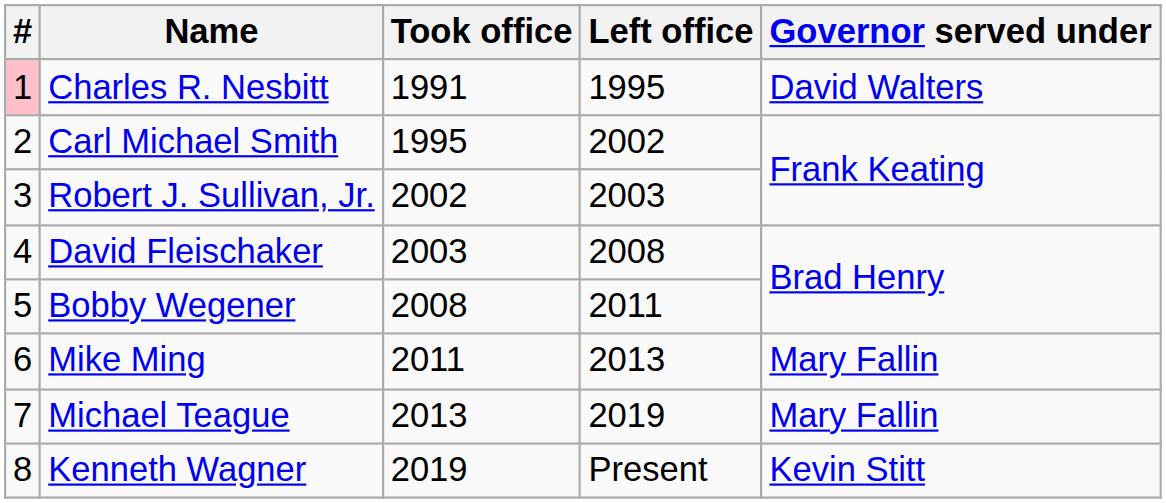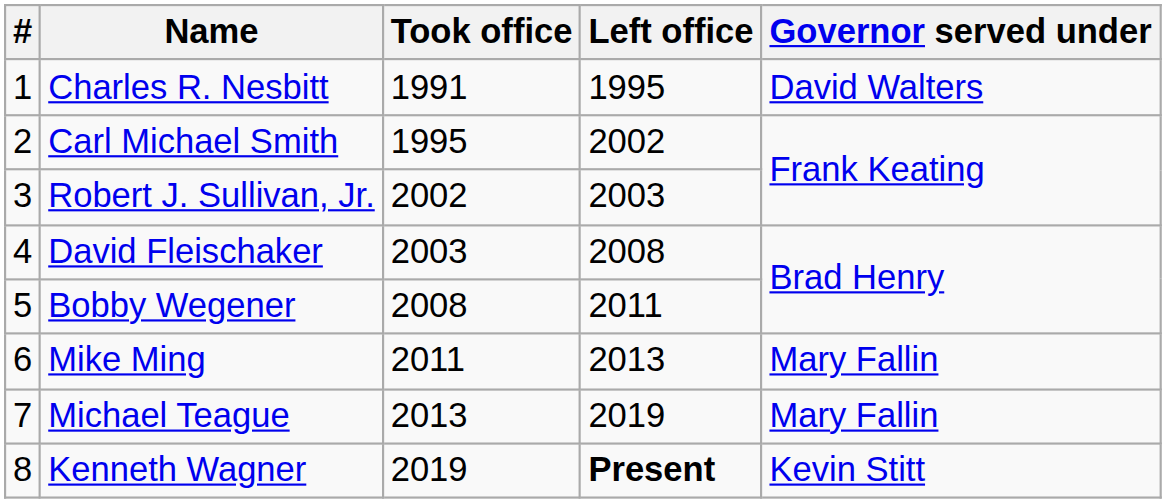(23, 86) pink background -> (23, 86) no background
(648, 470) normal -> (652, 470) bold
